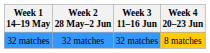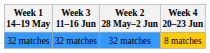columns swapped: (83, 18) <-> (137, 18)
